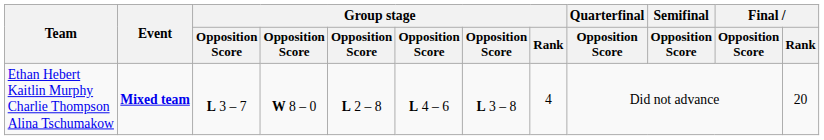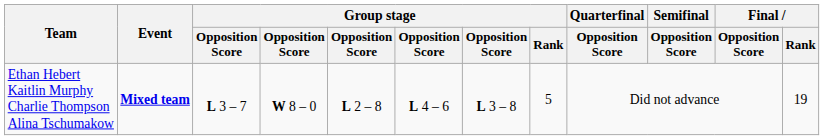(548, 99) 4 -> (548, 99) 5
(801, 99) 20 -> (801, 99) 19
